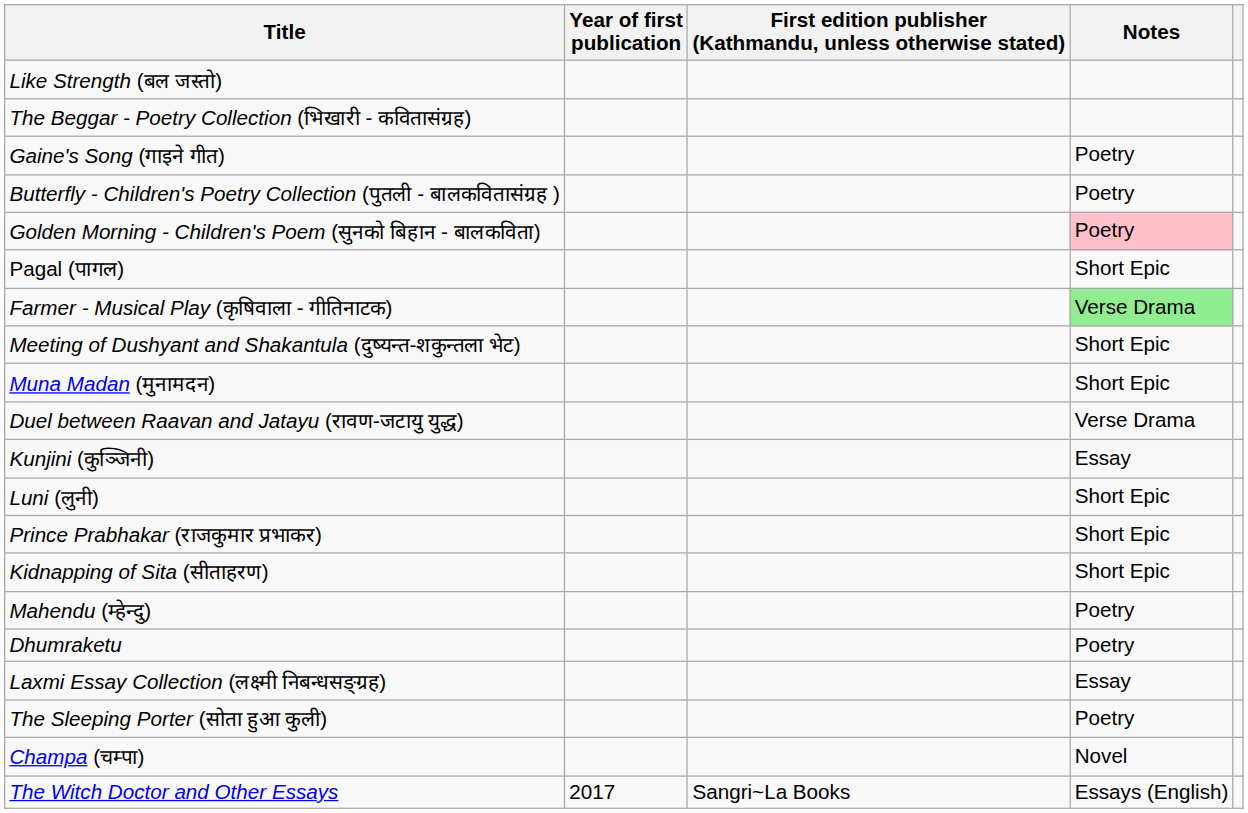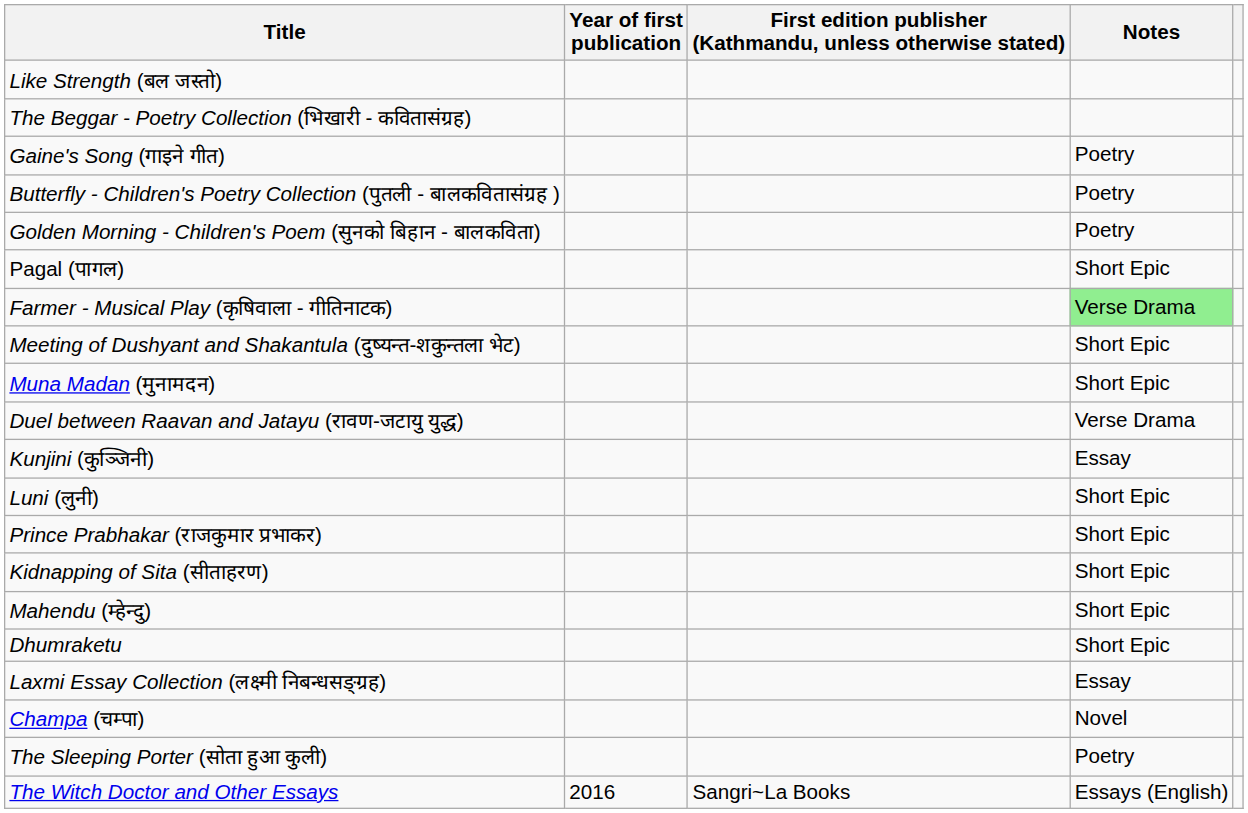(1105, 230) pink background -> (1105, 230) no background
(1105, 609) Poetry -> (1122, 609) Short Epic
(1105, 645) Poetry -> (1122, 645) Short Epic
rows swapped: (77, 757) <-> (168, 719)
(592, 791) 2017 -> (592, 791) 2016
